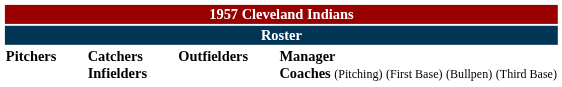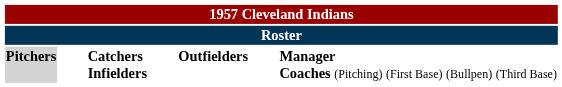(31, 56) no background -> (31, 56) lightgrey background
